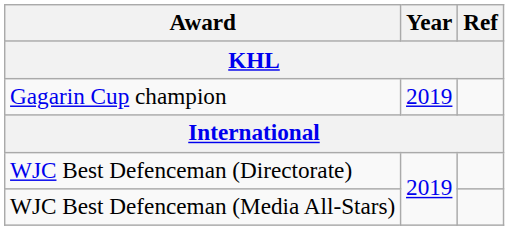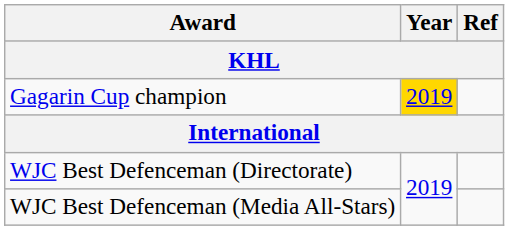(429, 96) no background -> (429, 96) gold background
